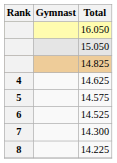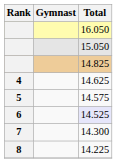(95, 115) no background -> (95, 115) lavender background
